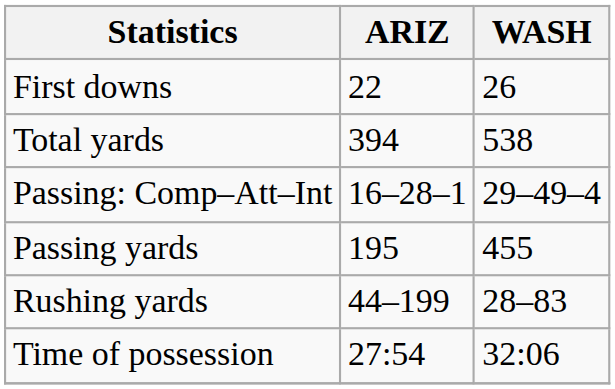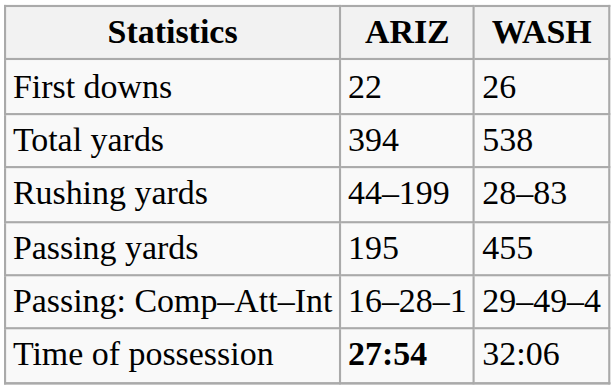rows swapped: (110, 301) <-> (173, 193)
(387, 355) normal -> (388, 355) bold
